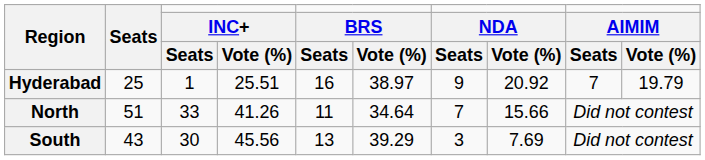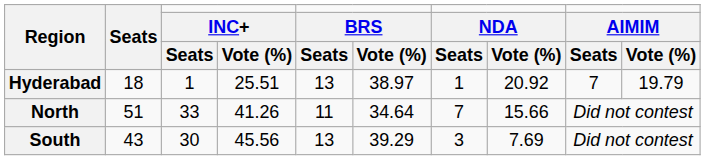(133, 83) 25 -> (133, 83) 18
(324, 83) 16 -> (324, 83) 13
(459, 83) 9 -> (459, 83) 1
